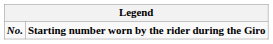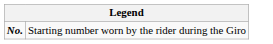(147, 30) bold -> (137, 30) normal
